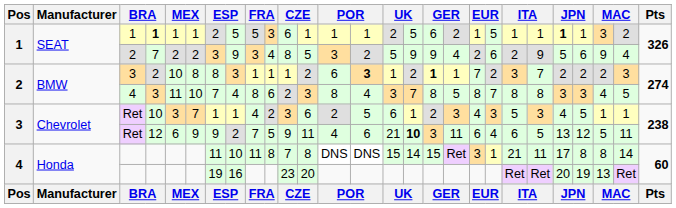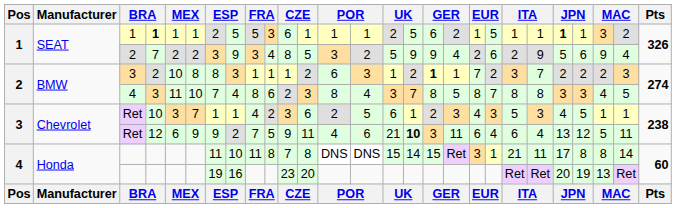(367, 74) bold -> (367, 74) normal
(540, 134) 5 -> (540, 134) 4
